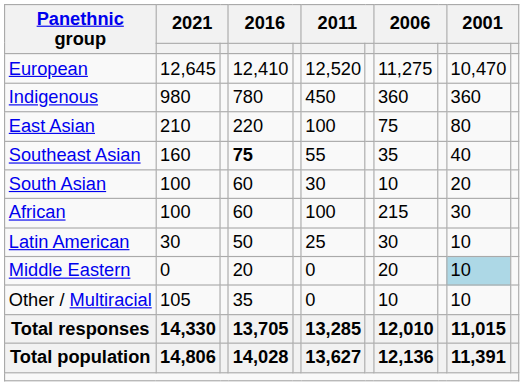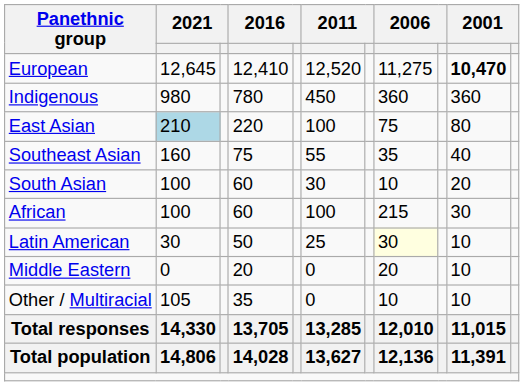(478, 68) normal -> (478, 68) bold
(175, 126) no background -> (175, 126) lightblue background
(243, 155) bold -> (243, 155) normal
(388, 241) no background -> (388, 241) lightyellow background
(461, 270) lightblue background -> (461, 270) no background
